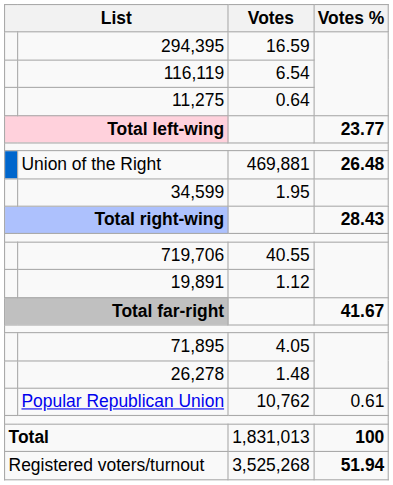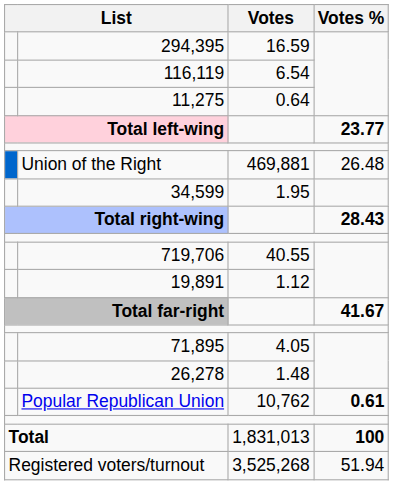(362, 164) bold -> (362, 164) normal
(367, 402) normal -> (367, 402) bold
(362, 465) bold -> (362, 465) normal
